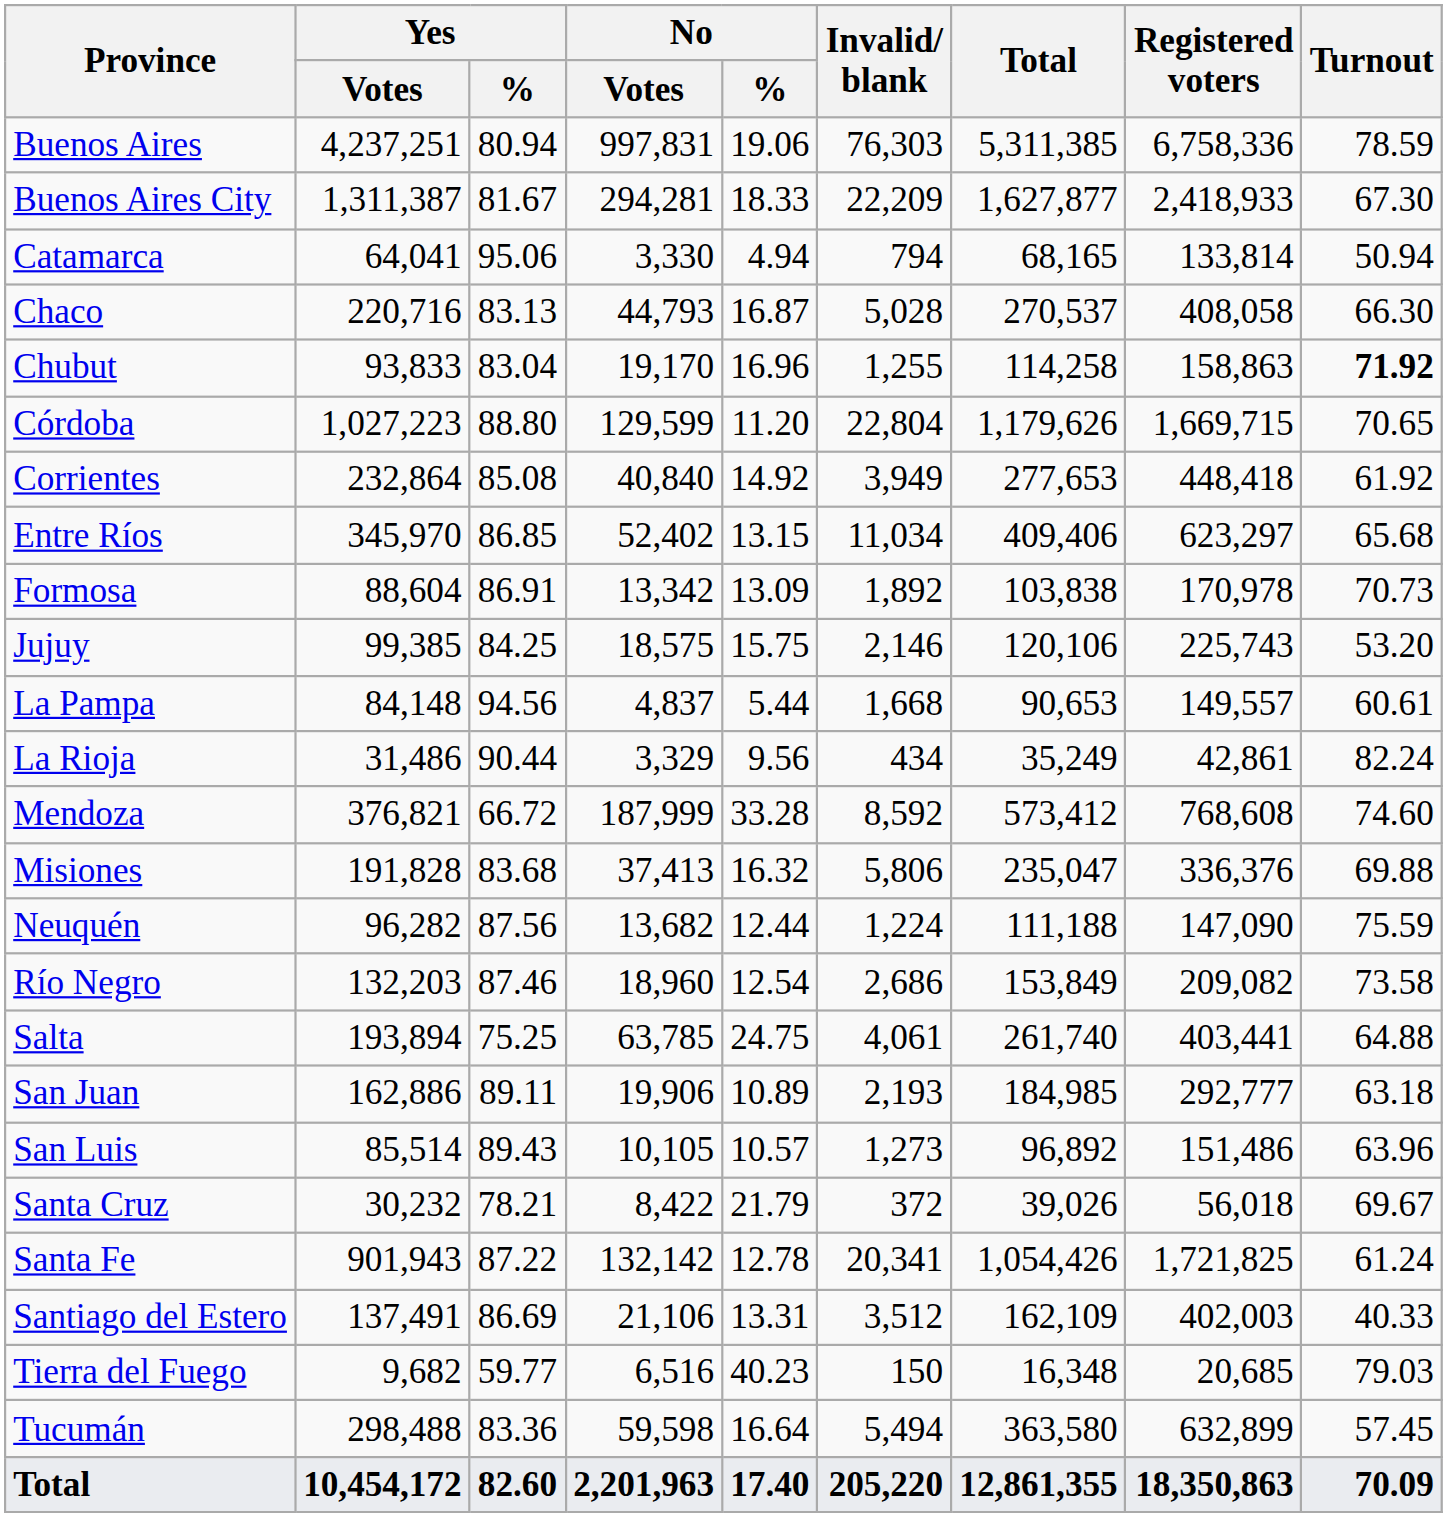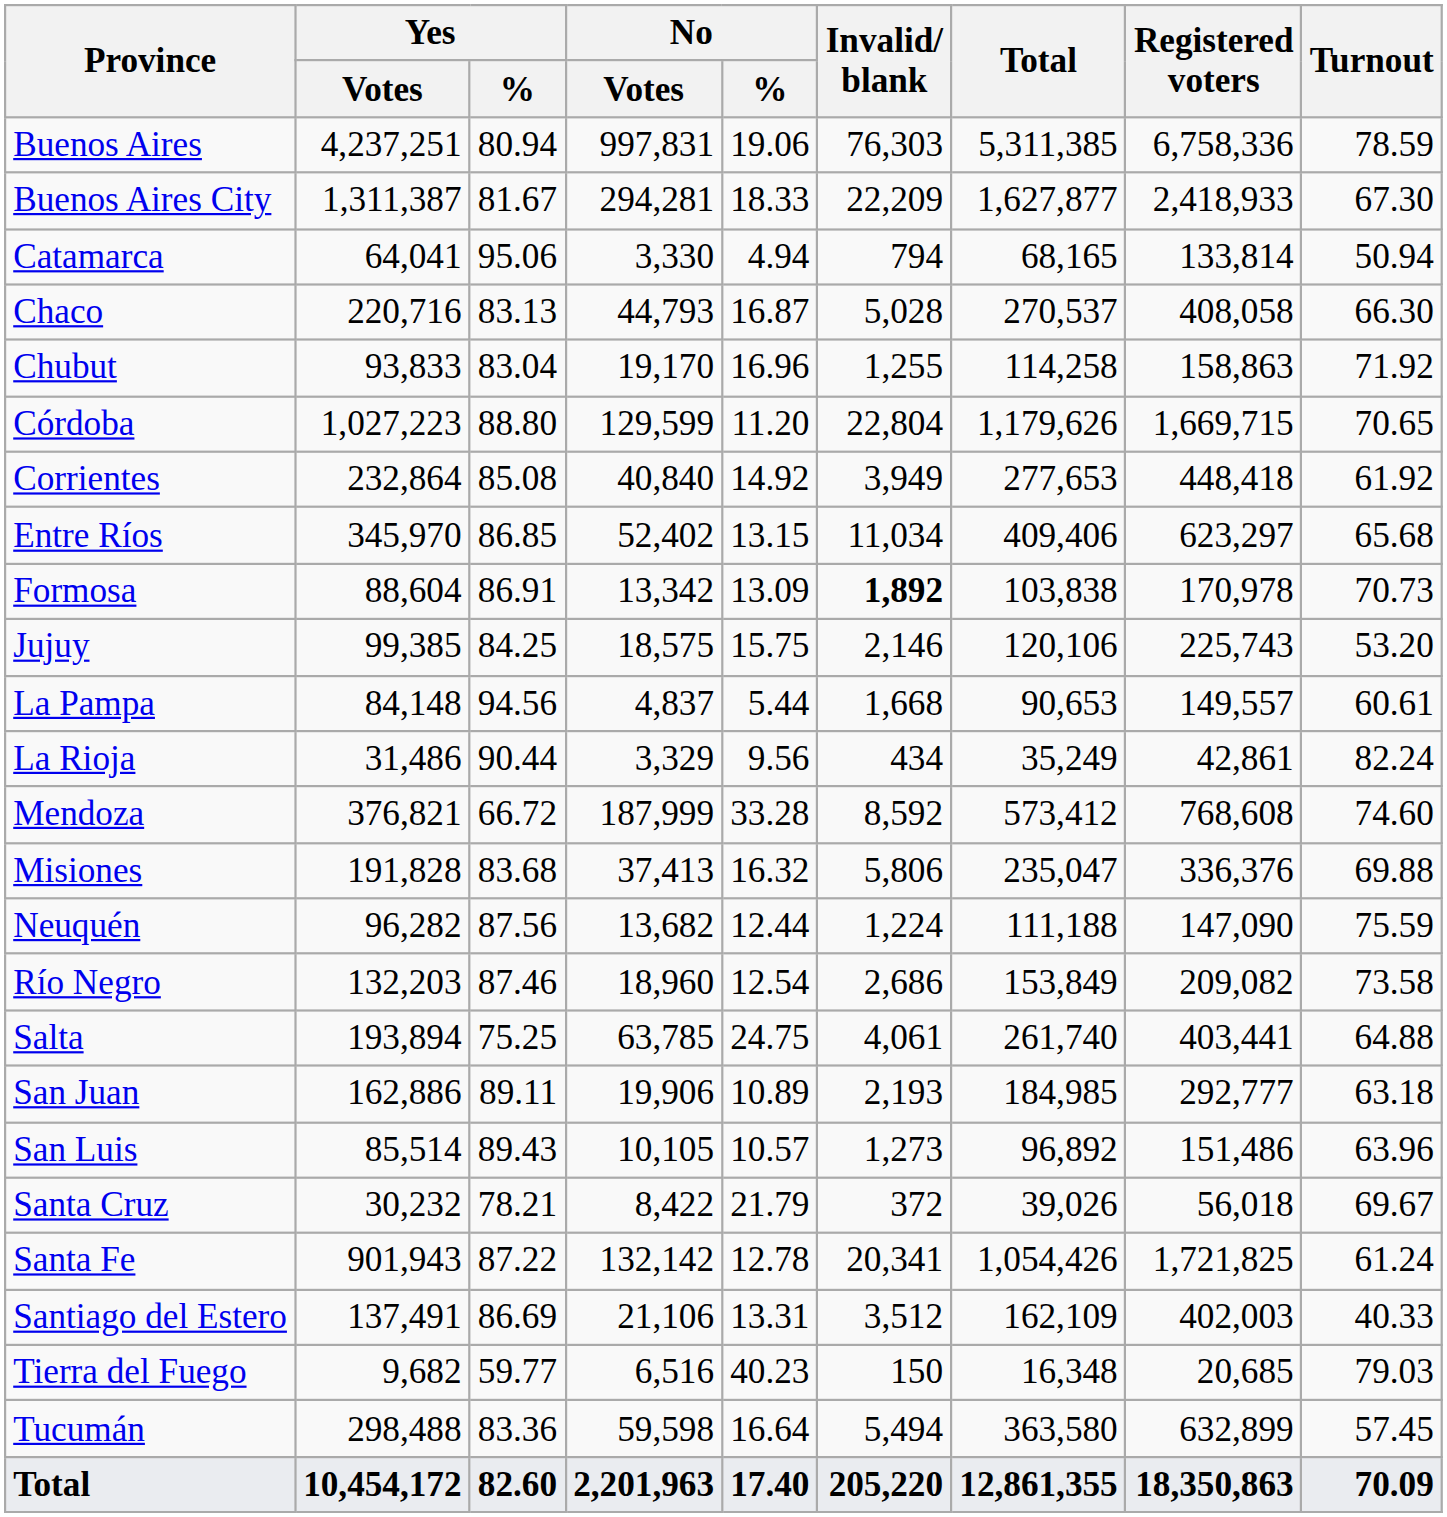(1394, 367) bold -> (1394, 367) normal
(903, 590) normal -> (903, 590) bold
